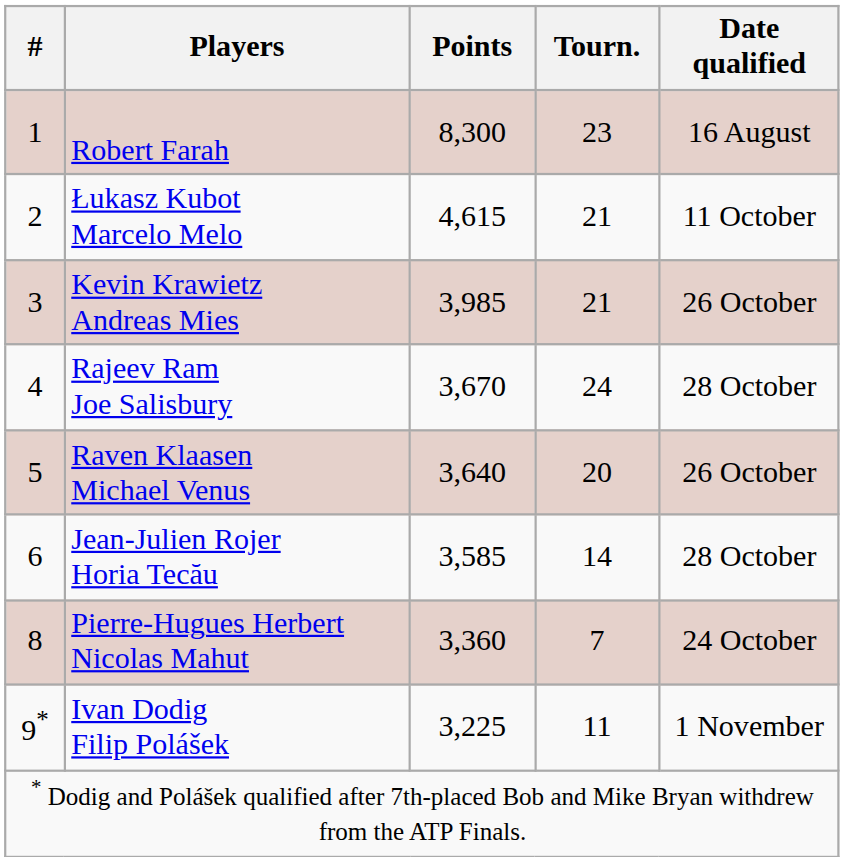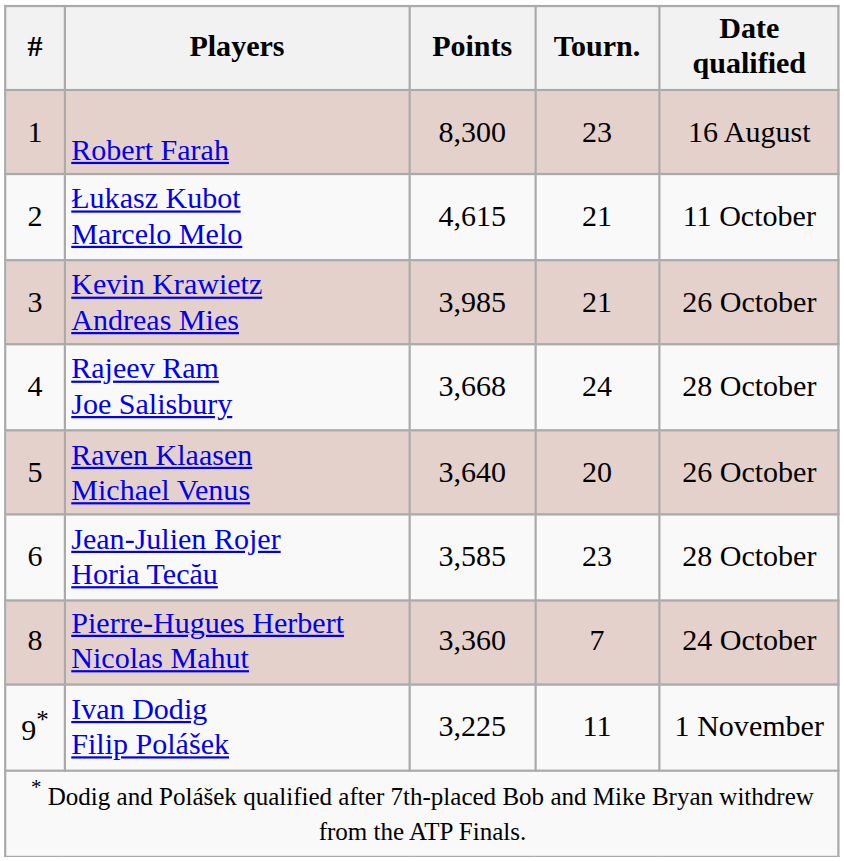(472, 386) 3,670 -> (472, 386) 3,668
(597, 556) 14 -> (597, 556) 23
